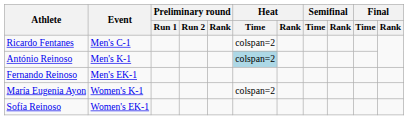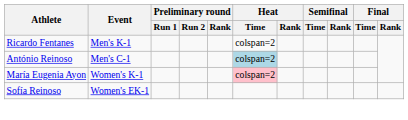(111, 43) Men's C-1 -> (111, 43) Men's K-1
(111, 59) Men's K-1 -> (111, 59) Men's C-1
- row: (42, 75)
(255, 91) no background -> (255, 75) pink background
